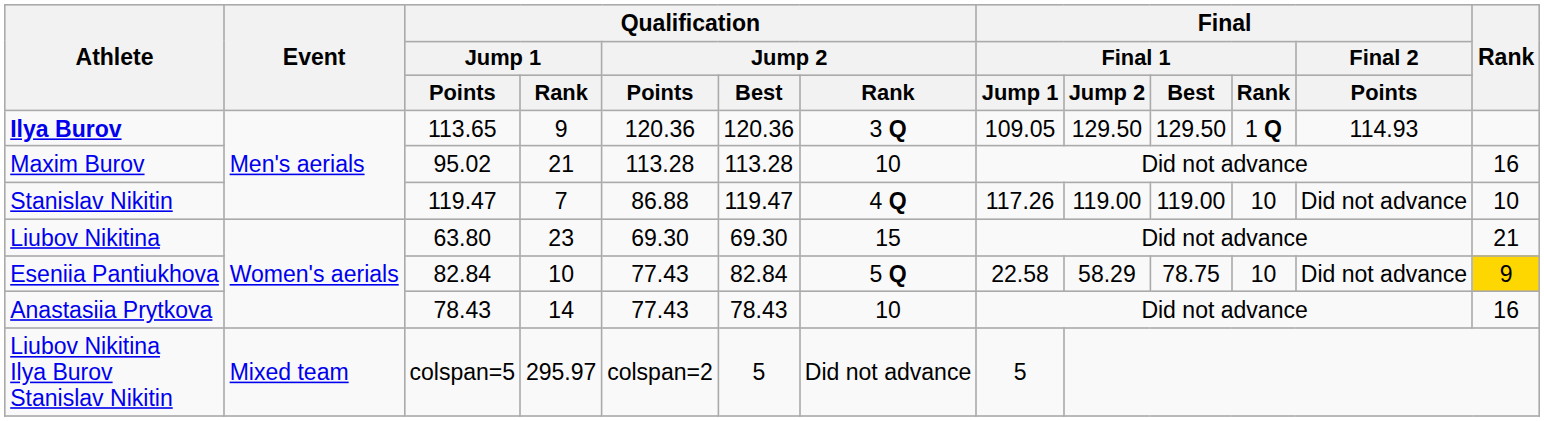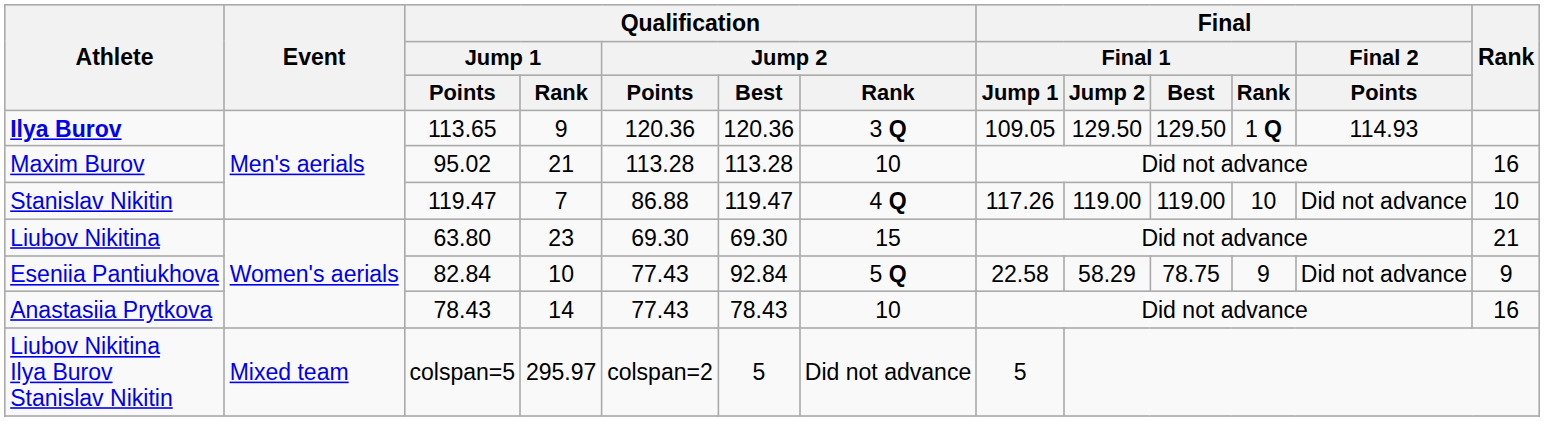(759, 274) 82.84 -> (759, 274) 92.84
(1263, 274) 10 -> (1263, 274) 9
(1506, 274) gold background -> (1506, 274) no background
